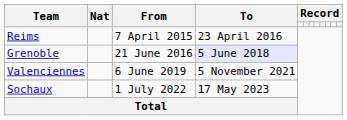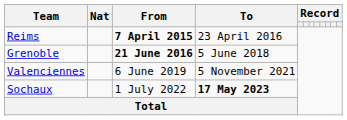(154, 36) normal -> (154, 36) bold
(154, 54) normal -> (154, 54) bold
(234, 54) lavender background -> (234, 54) no background
(234, 89) normal -> (234, 89) bold
